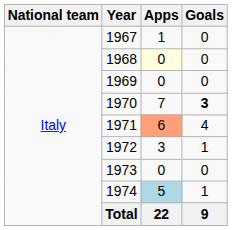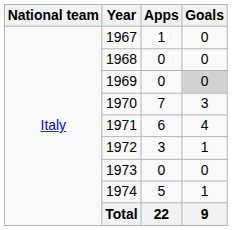(161, 59) lightyellow background -> (161, 59) no background
(205, 81) no background -> (205, 81) lightgrey background
(205, 103) bold -> (205, 103) normal
(161, 125) lightsalmon background -> (161, 125) no background
(161, 192) lightblue background -> (161, 192) no background
